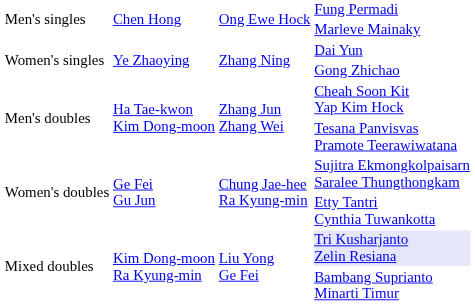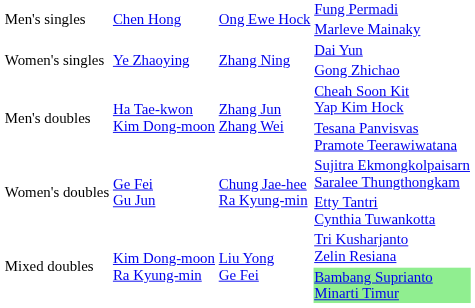(361, 248) lavender background -> (361, 248) no background
(373, 285) no background -> (373, 285) lightgreen background
